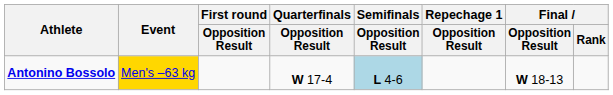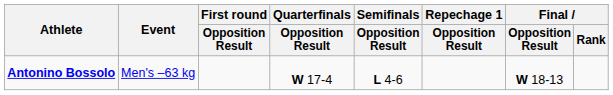(158, 73) gold background -> (158, 73) no background
(388, 80) lightblue background -> (388, 80) no background
